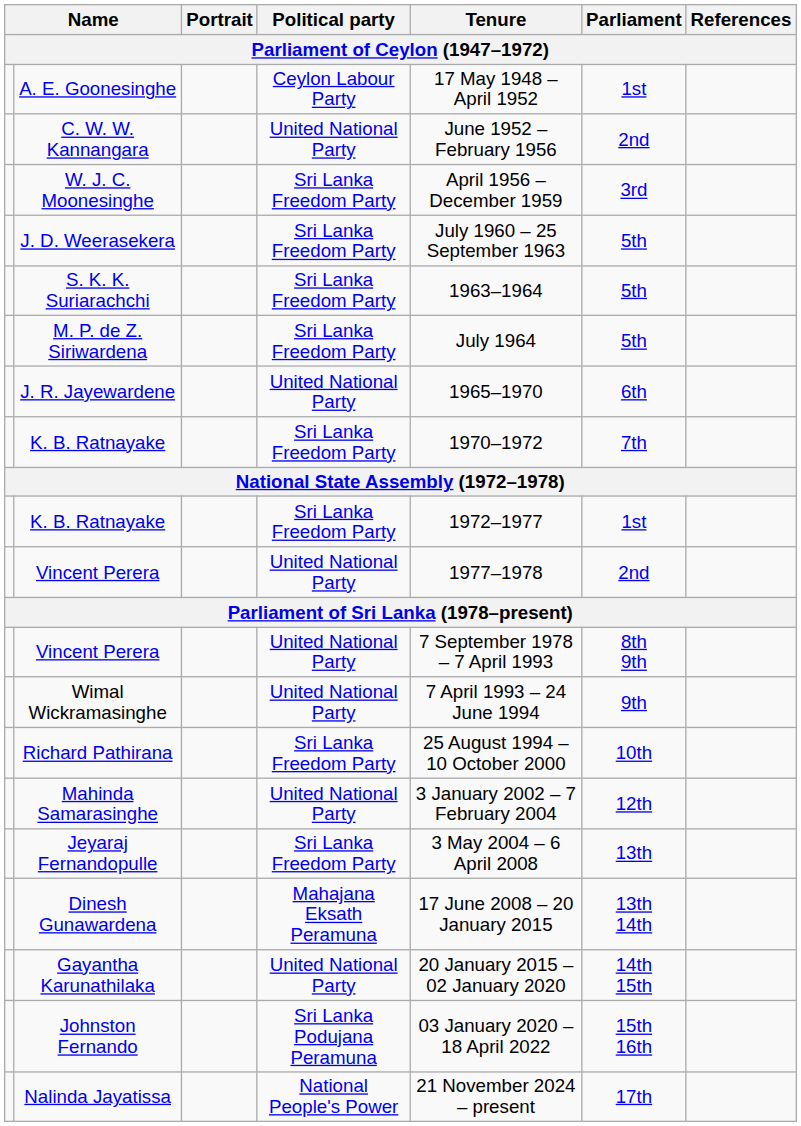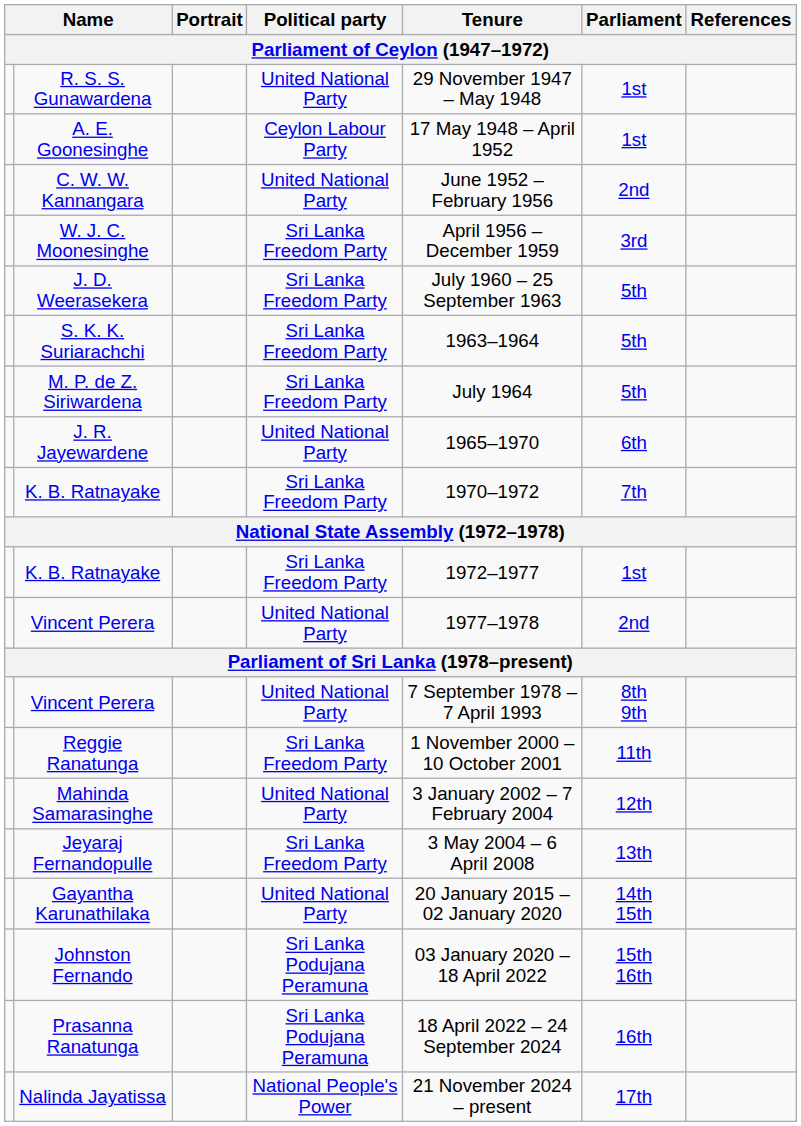+ row: (93, 89)
- row: (98, 703)
- row: (98, 753)
+ row: (93, 753)
- row: (98, 915)
+ row: (93, 1036)
